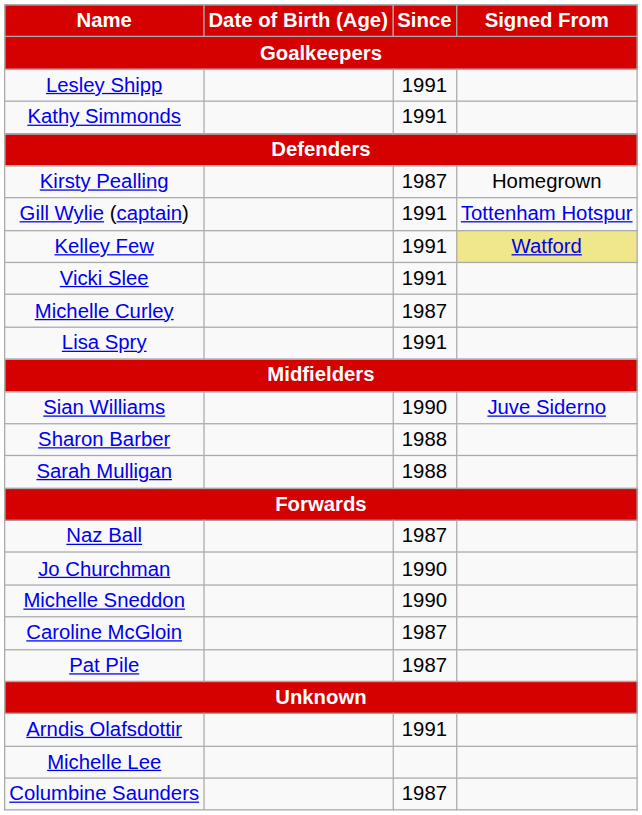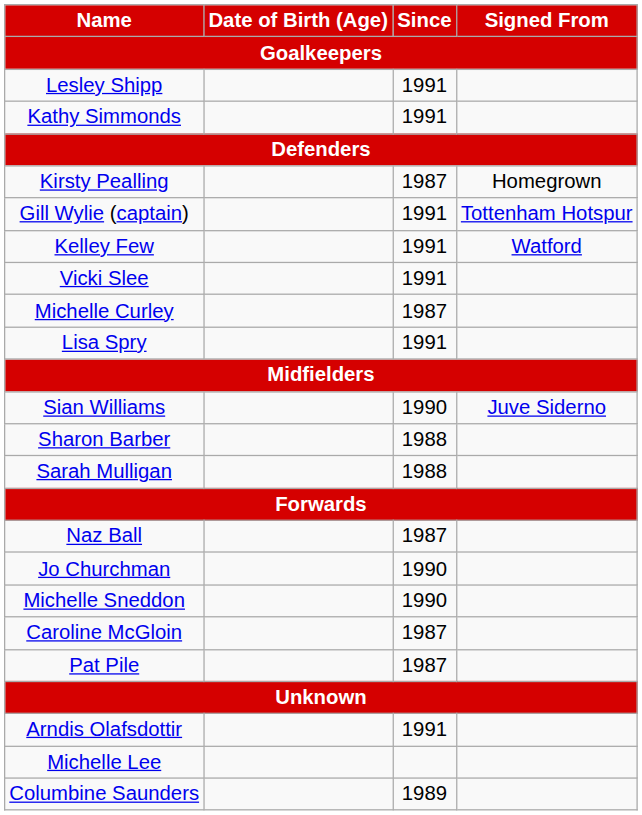(547, 246) khaki background -> (547, 246) no background
(424, 794) 1987 -> (424, 794) 1989
